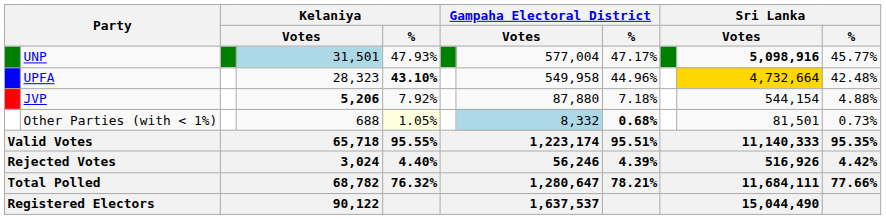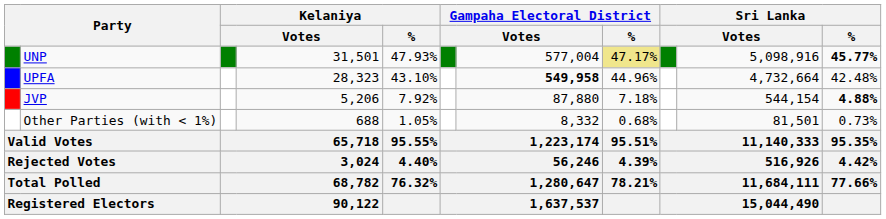(356, 57) lightblue background -> (356, 57) no background
(634, 57) no background -> (634, 57) khaki background
(784, 57) bold -> (784, 57) normal
(854, 57) normal -> (854, 57) bold
(414, 78) bold -> (414, 78) normal
(572, 78) normal -> (572, 78) bold
(784, 78) gold background -> (784, 78) no background
(360, 99) bold -> (360, 99) normal
(858, 99) normal -> (858, 99) bold
(418, 120) lightyellow background -> (418, 120) no background
(580, 120) lightblue background -> (580, 120) no background
(638, 120) bold -> (638, 120) normal
